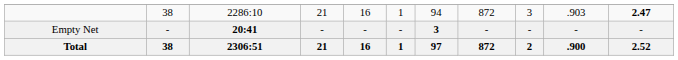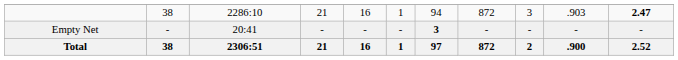(245, 30) bold -> (245, 30) normal
